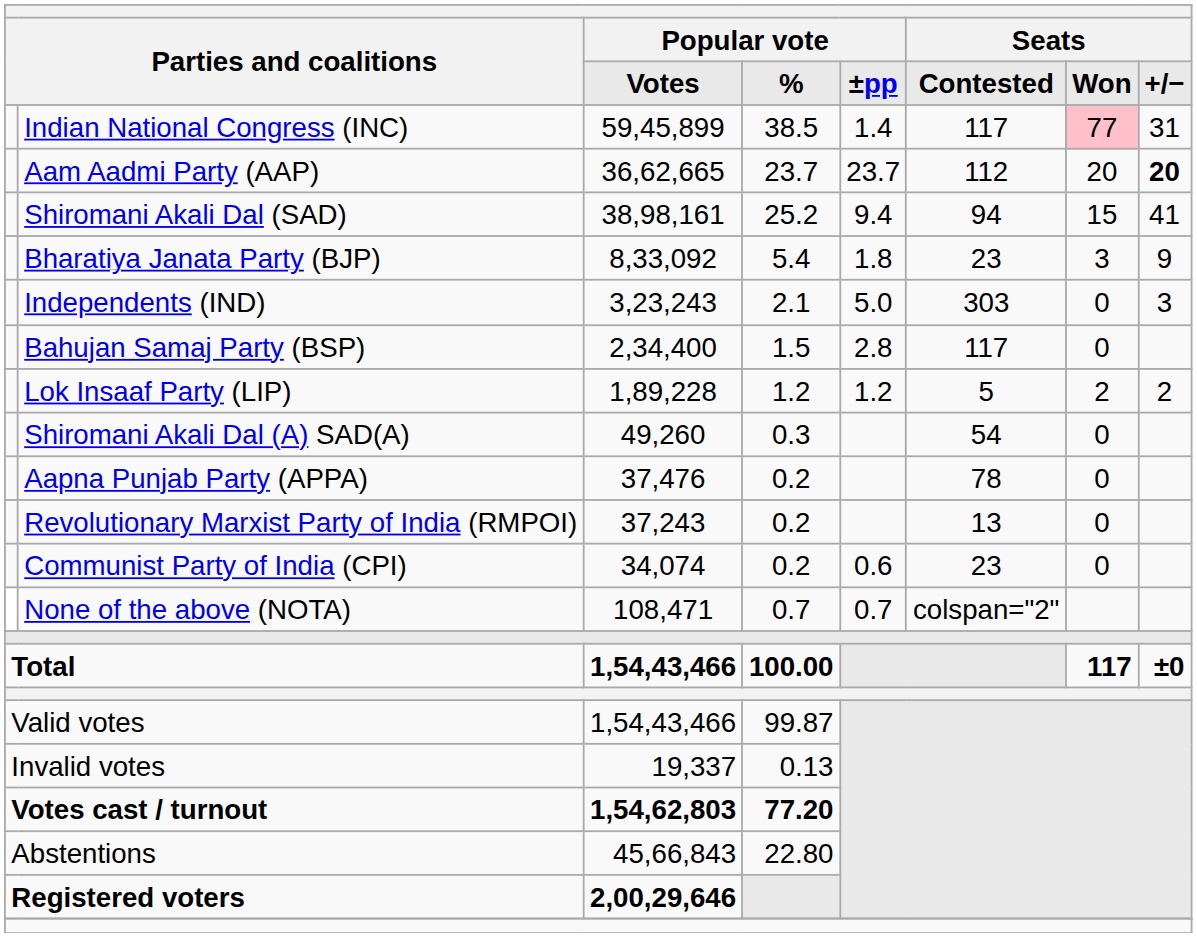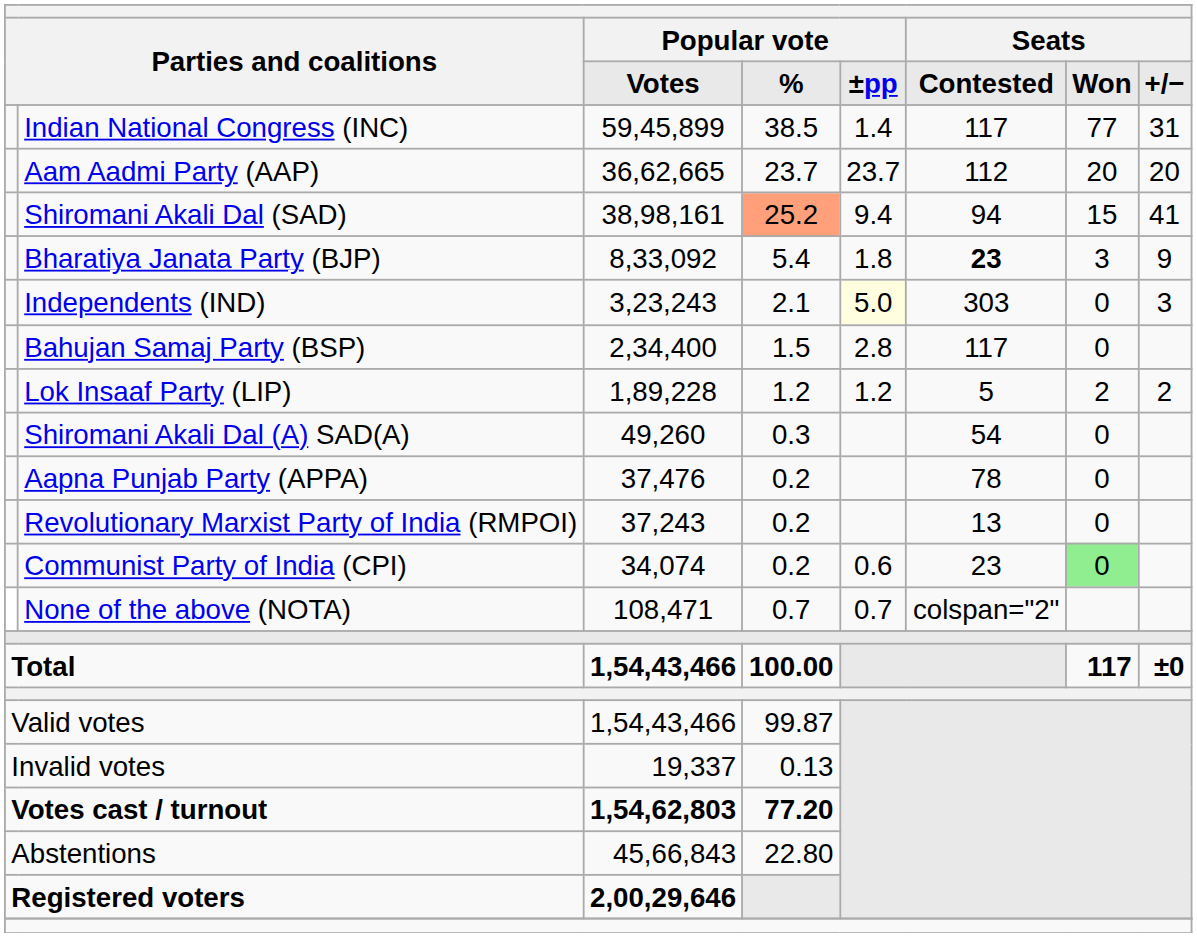(1102, 127) pink background -> (1102, 127) no background
(1165, 171) bold -> (1165, 171) normal
(791, 215) no background -> (791, 215) lightsalmon background
(986, 259) normal -> (986, 259) bold
(873, 303) no background -> (873, 303) lightyellow background
(1102, 565) no background -> (1102, 565) lightgreen background
